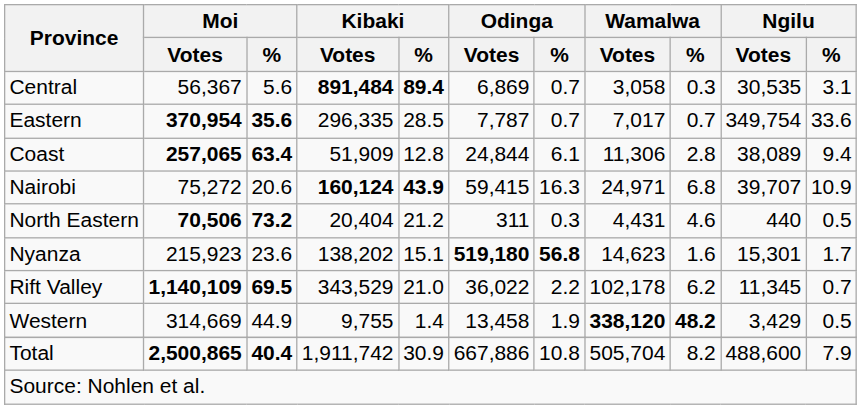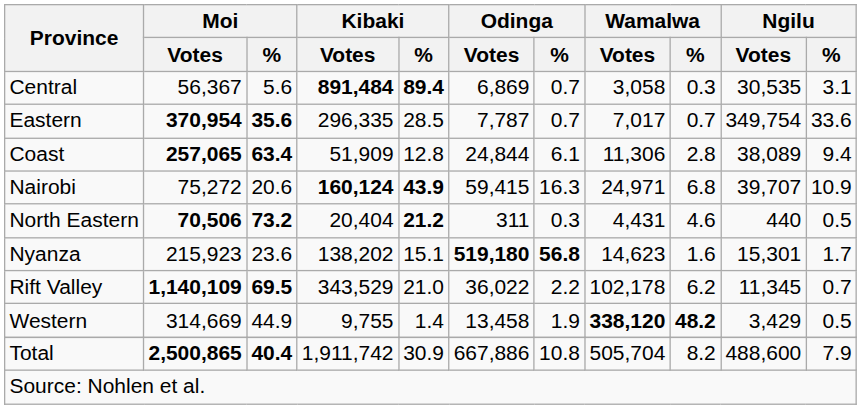(424, 220) normal -> (424, 220) bold
